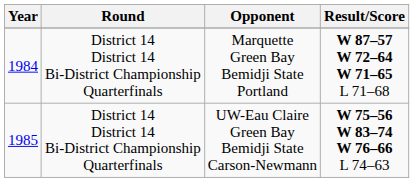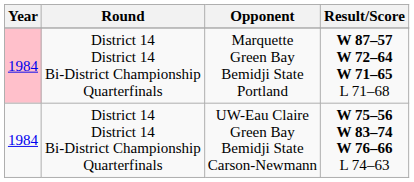(23, 65) no background -> (23, 65) pink background
(23, 140) 1985 -> (23, 140) 1984
